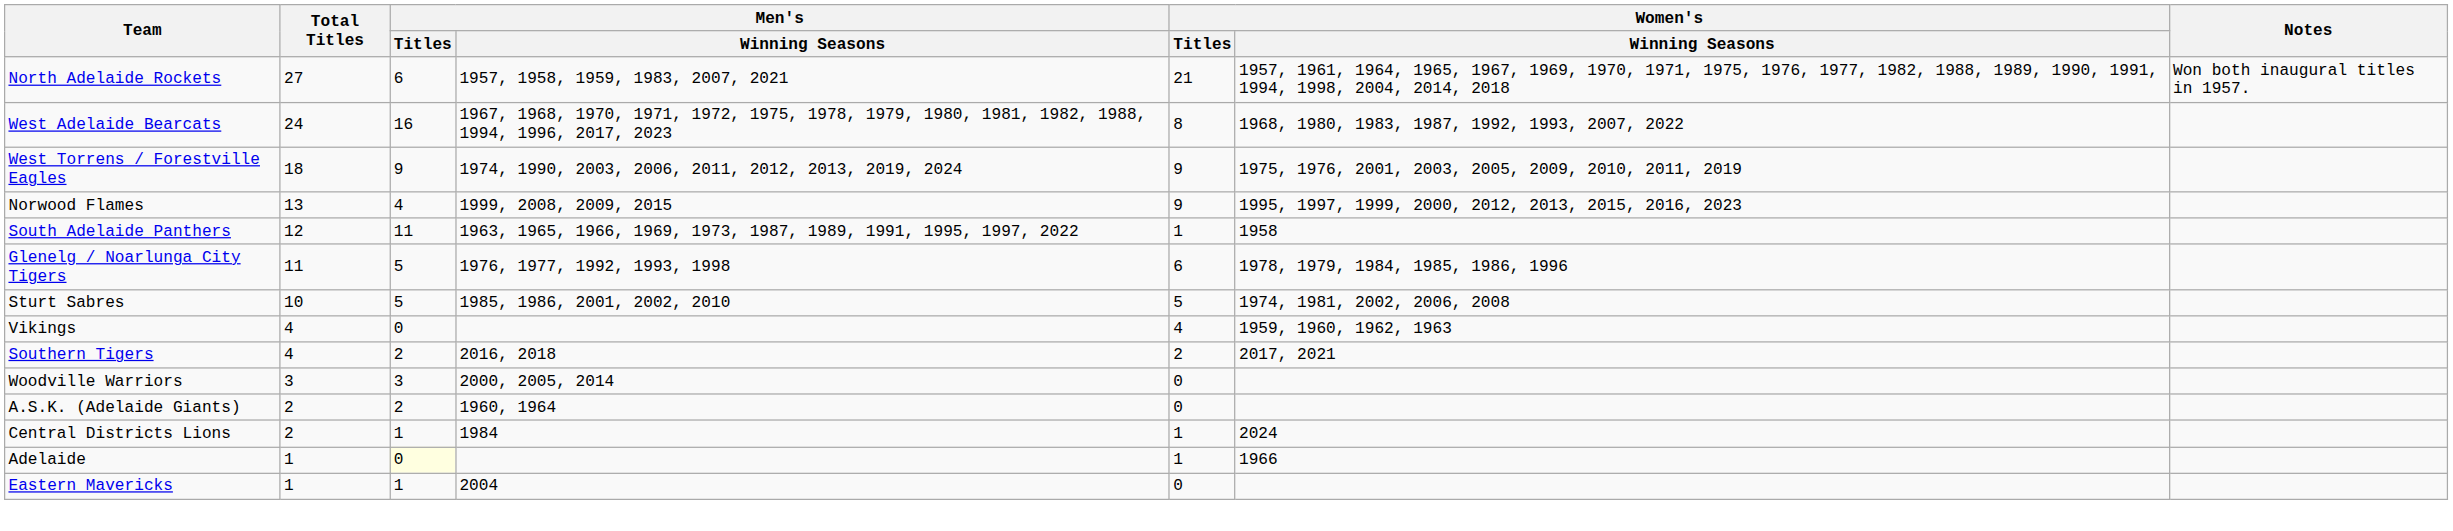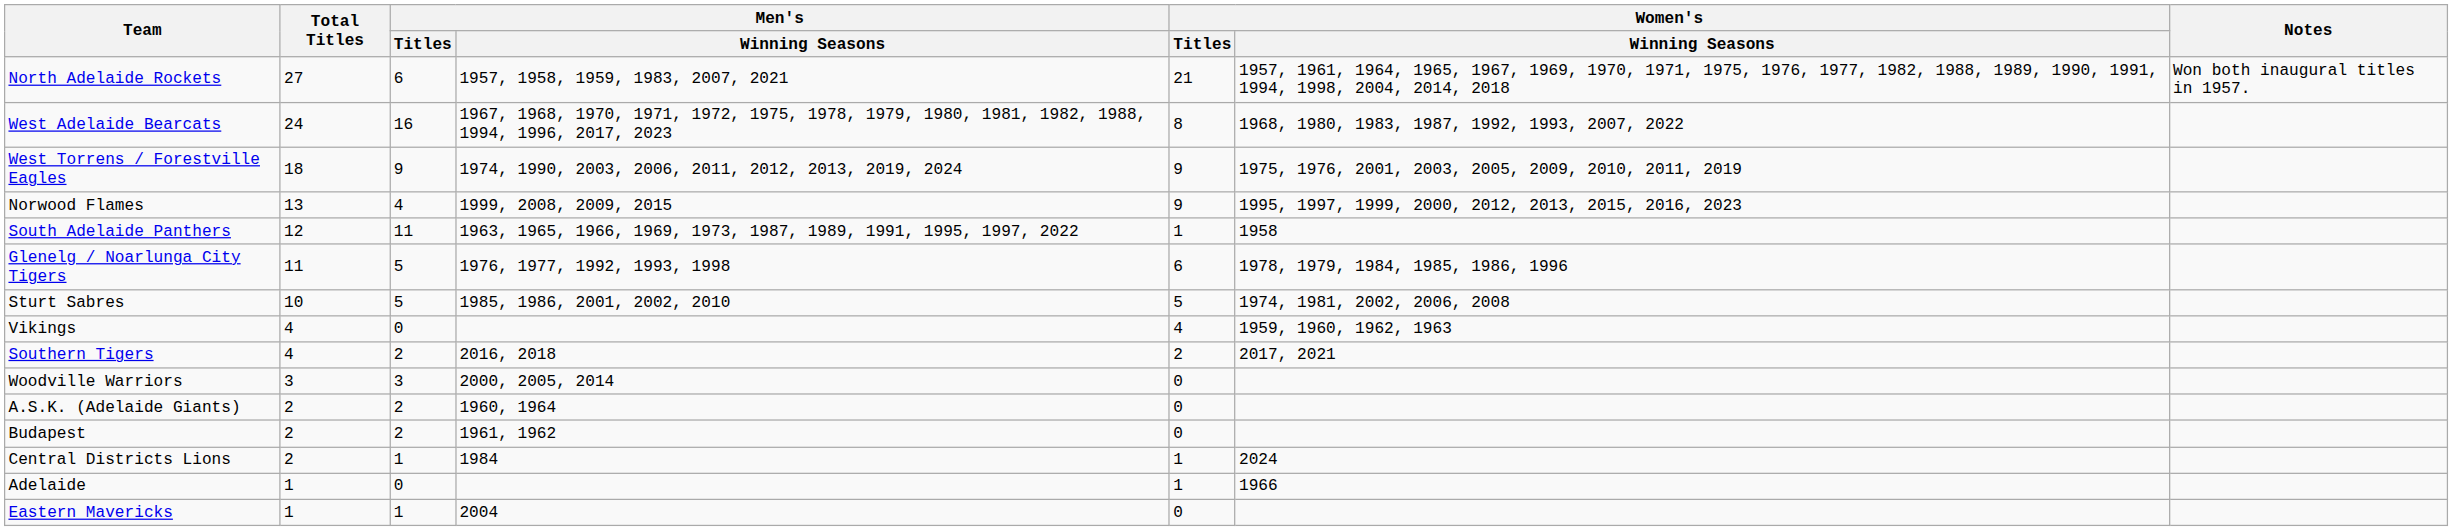+ row: (47, 434)
(399, 460) lightyellow background -> (399, 486) no background
